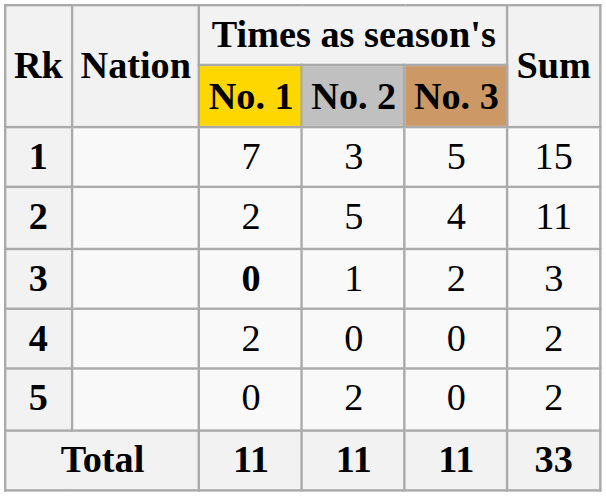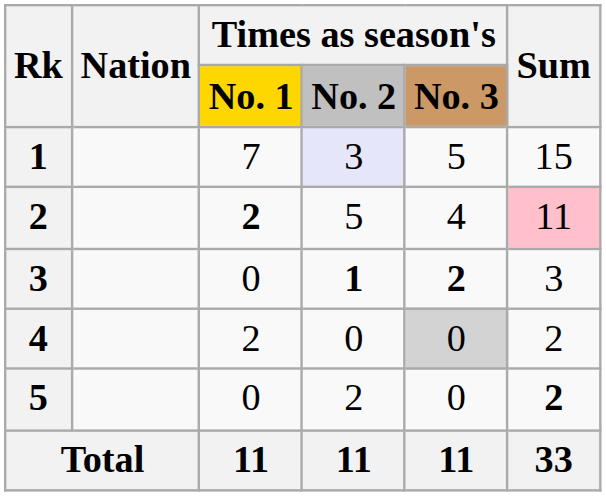(354, 156) no background -> (354, 156) lavender background
(251, 216) normal -> (251, 216) bold
(554, 216) no background -> (554, 216) pink background
(251, 277) bold -> (251, 277) normal
(354, 277) normal -> (354, 277) bold
(456, 277) normal -> (456, 277) bold
(456, 338) no background -> (456, 338) lightgrey background
(554, 398) normal -> (554, 398) bold
